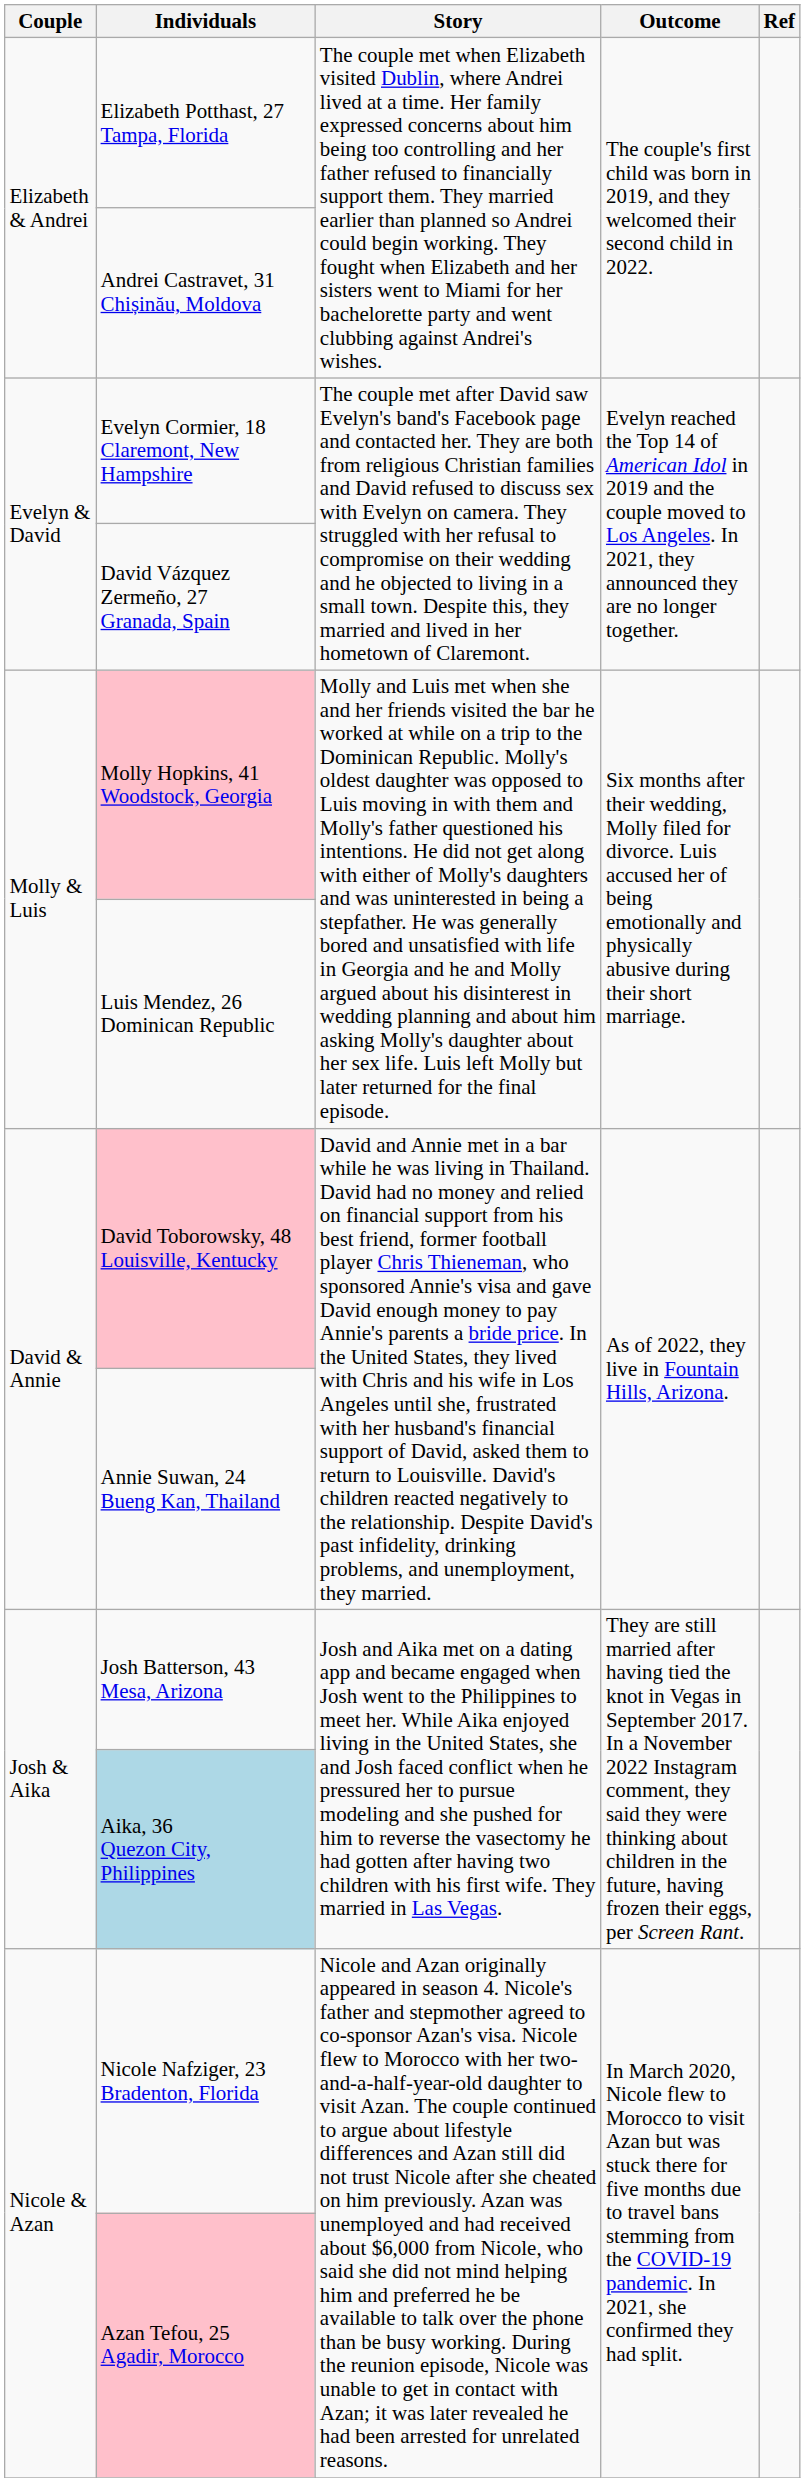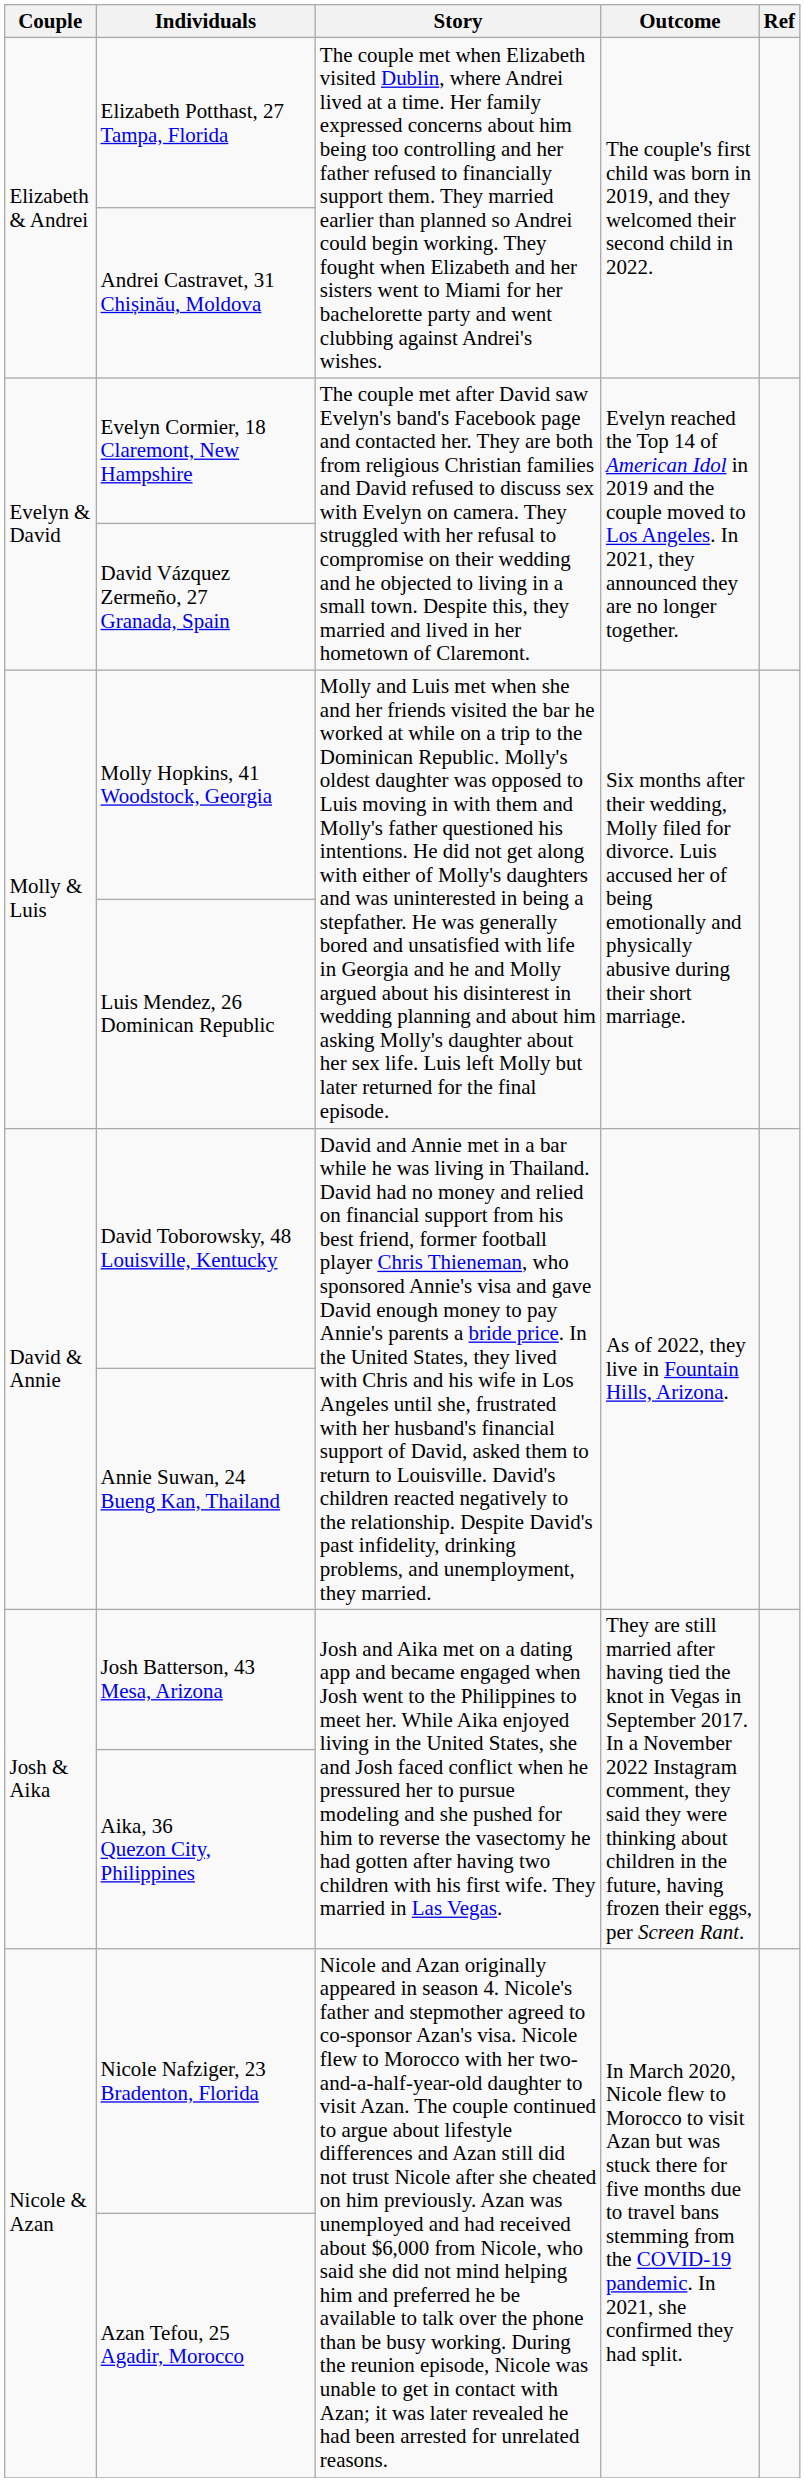(186, 784) pink background -> (186, 784) no background
(196, 1248) pink background -> (196, 1248) no background
(156, 1849) lightblue background -> (156, 1849) no background
(172, 2345) pink background -> (172, 2345) no background
